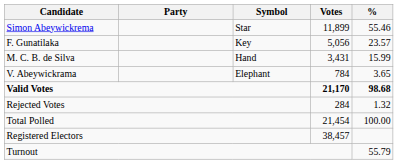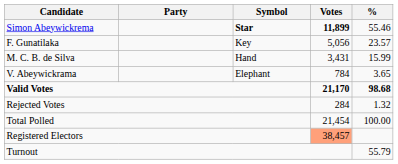(243, 27) normal -> (244, 27) bold
(336, 27) normal -> (336, 27) bold
(336, 136) no background -> (336, 136) lightsalmon background
